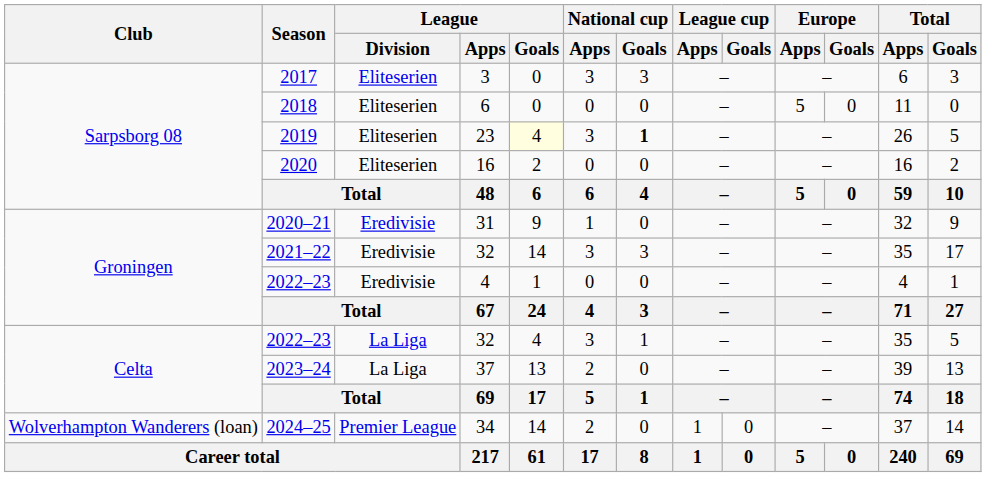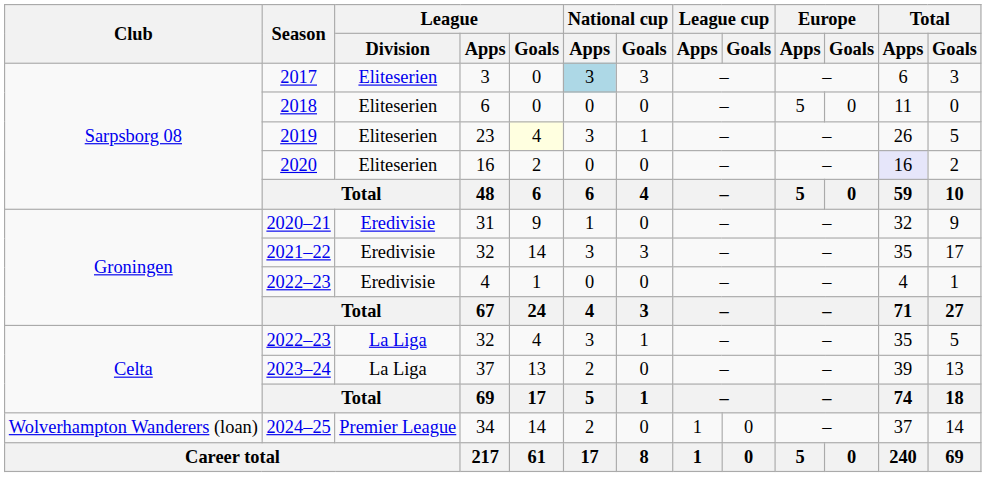(590, 77) no background -> (590, 77) lightblue background
(644, 135) bold -> (644, 135) normal
(903, 164) no background -> (903, 164) lavender background
